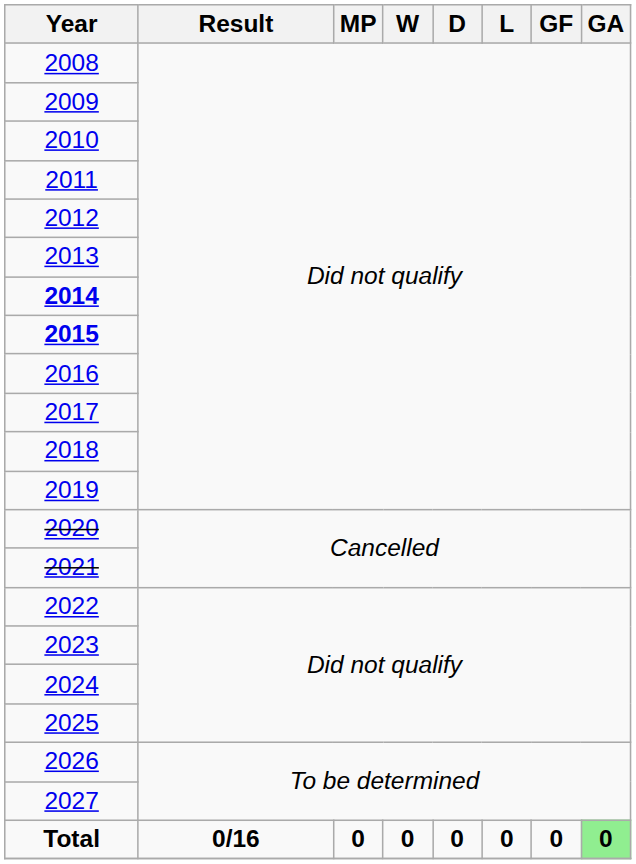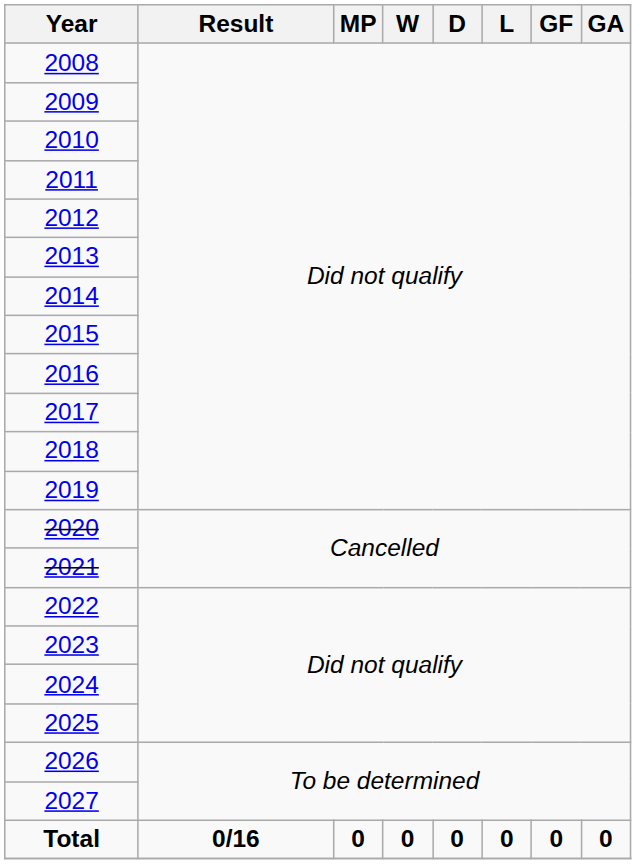(72, 295) bold -> (72, 295) normal
(72, 334) bold -> (72, 334) normal
(606, 839) lightgreen background -> (606, 839) no background
